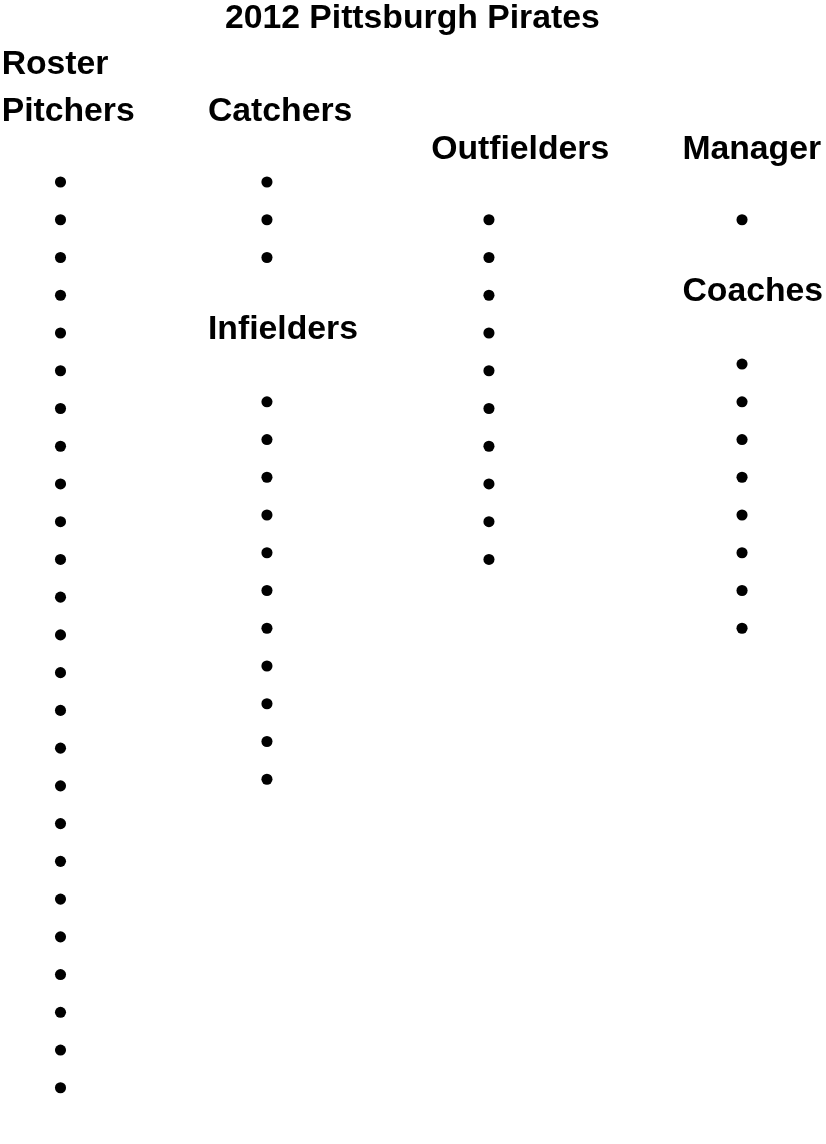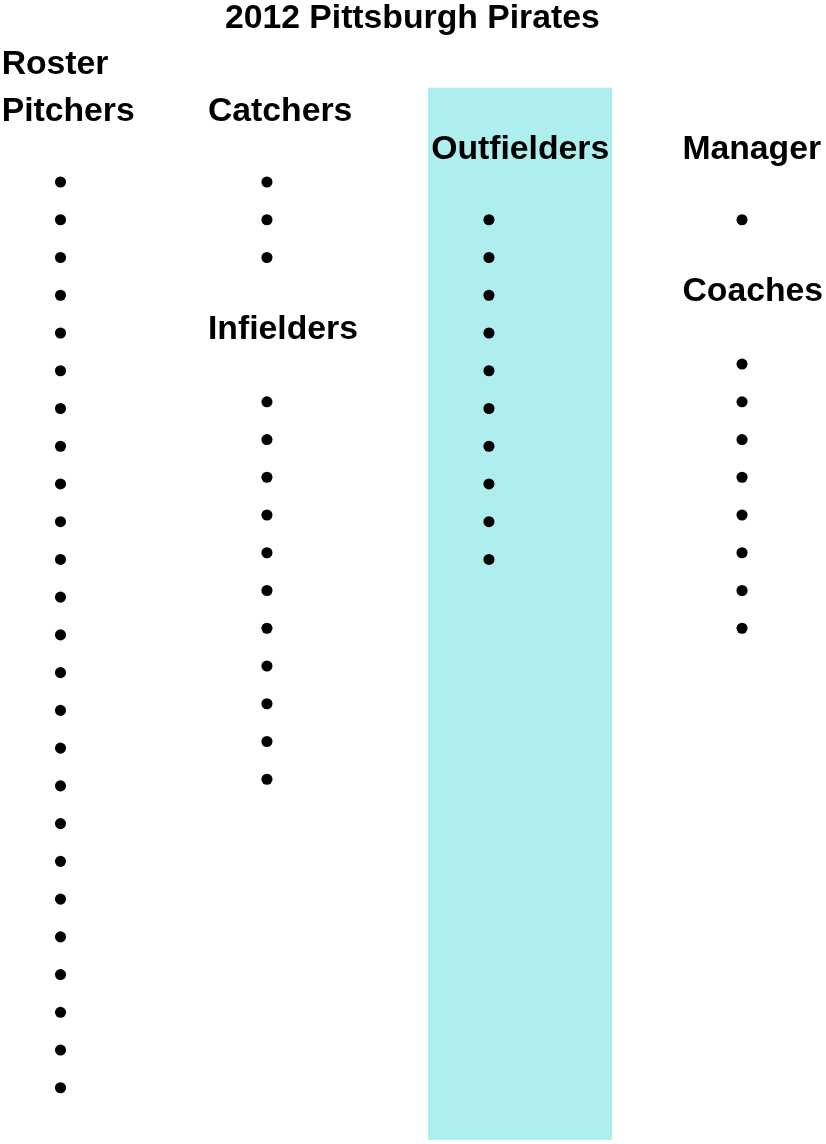(520, 352) no background -> (520, 352) paleturquoise background
